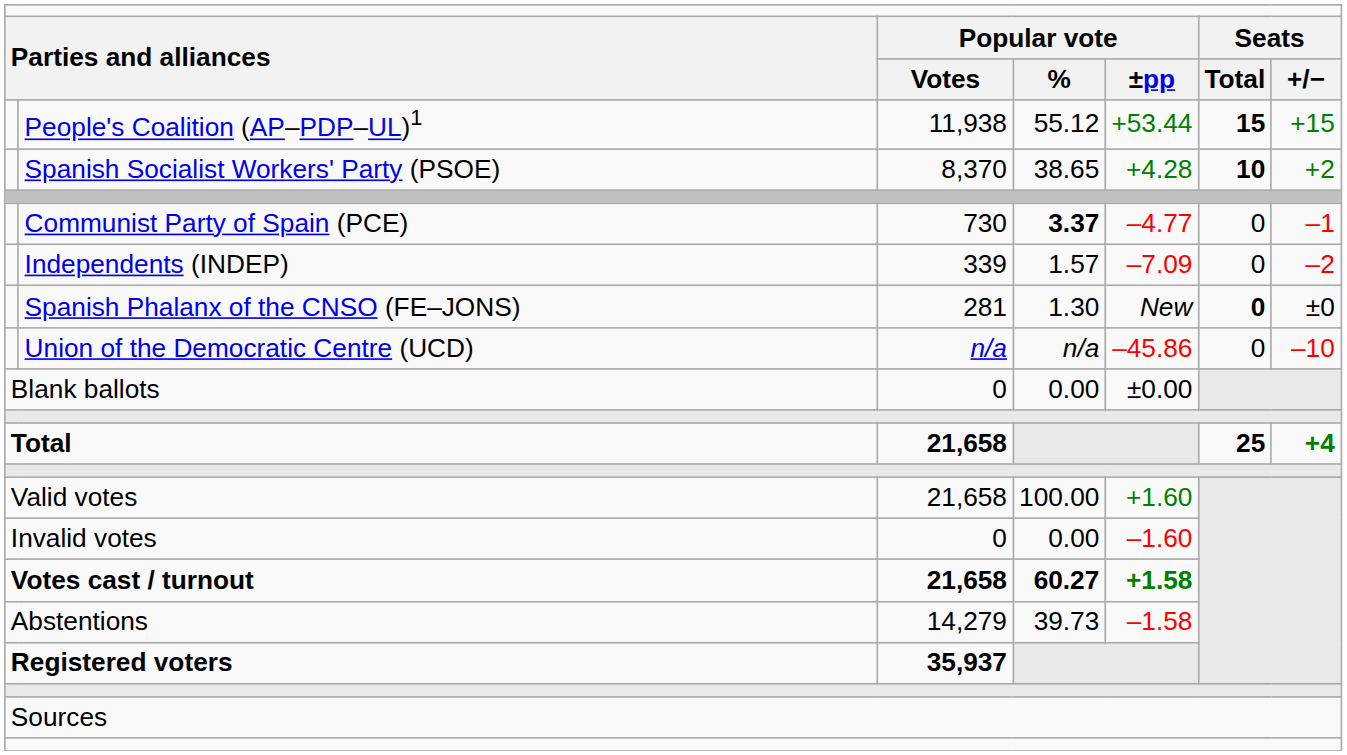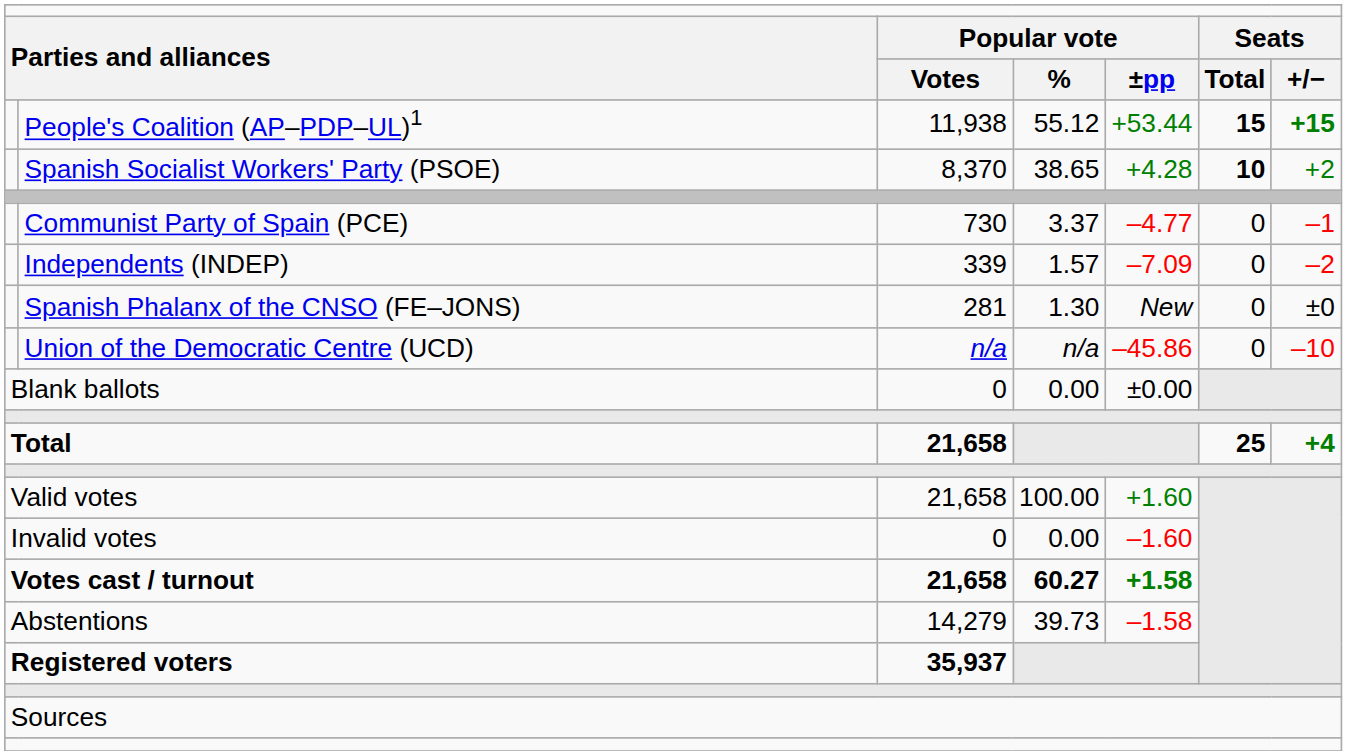(1312, 124) normal -> (1312, 124) bold
(1074, 223) bold -> (1074, 223) normal
(1258, 306) bold -> (1258, 306) normal
